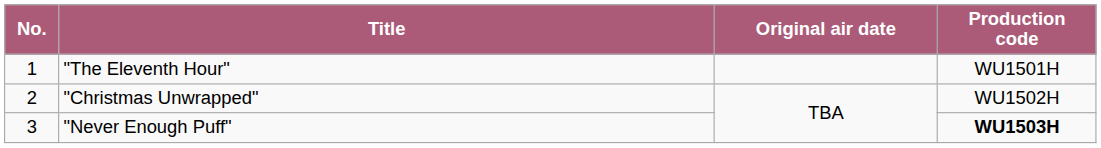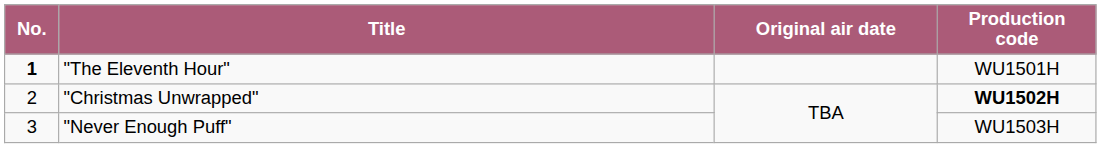(32, 68) normal -> (32, 68) bold
(1017, 98) normal -> (1017, 98) bold
(1017, 127) bold -> (1017, 127) normal
